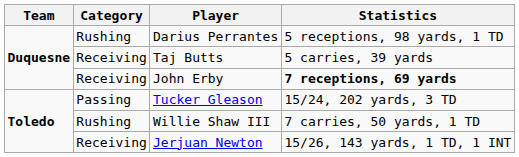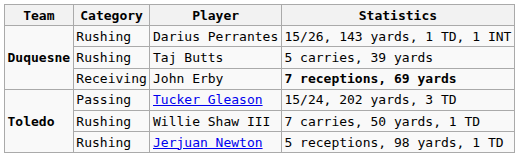(394, 36) 5 receptions, 98 yards, 1 TD -> (398, 36) 15/26, 143 yards, 1 TD, 1 INT
(112, 57) Receiving -> (104, 57) Rushing
(112, 142) Receiving -> (104, 142) Rushing
(398, 142) 15/26, 143 yards, 1 TD, 1 INT -> (394, 142) 5 receptions, 98 yards, 1 TD
